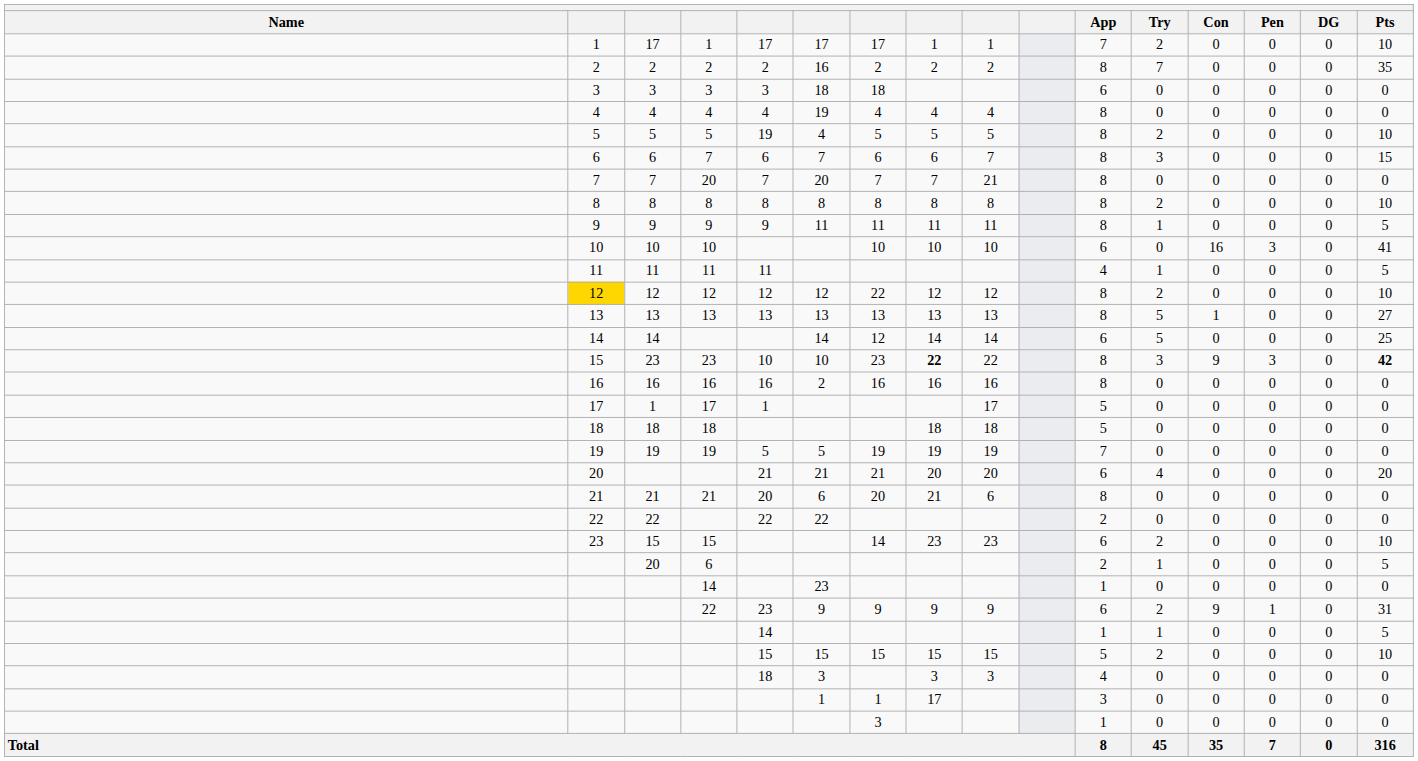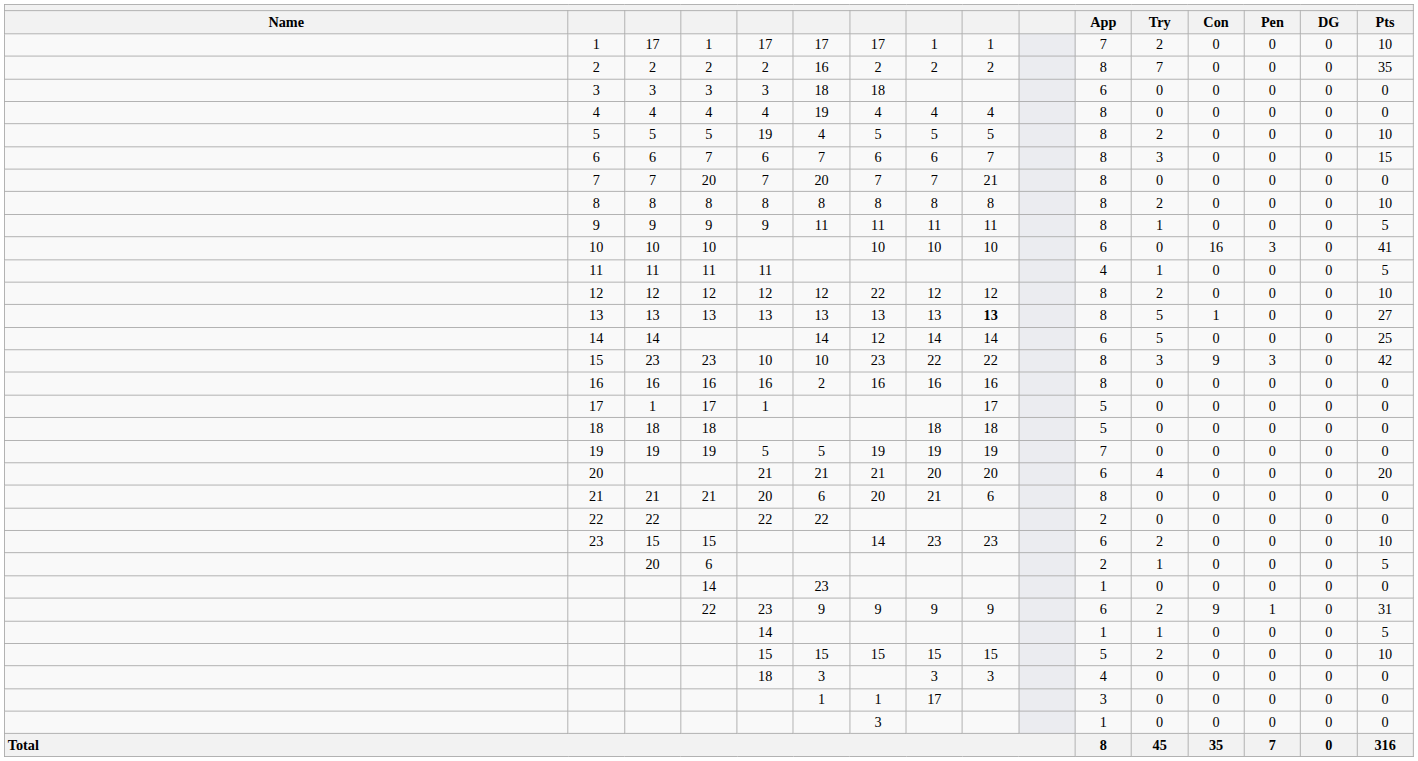(596, 293) gold background -> (596, 293) no background
(991, 315) normal -> (991, 315) bold
(934, 361) bold -> (934, 361) normal
(1385, 361) bold -> (1385, 361) normal
